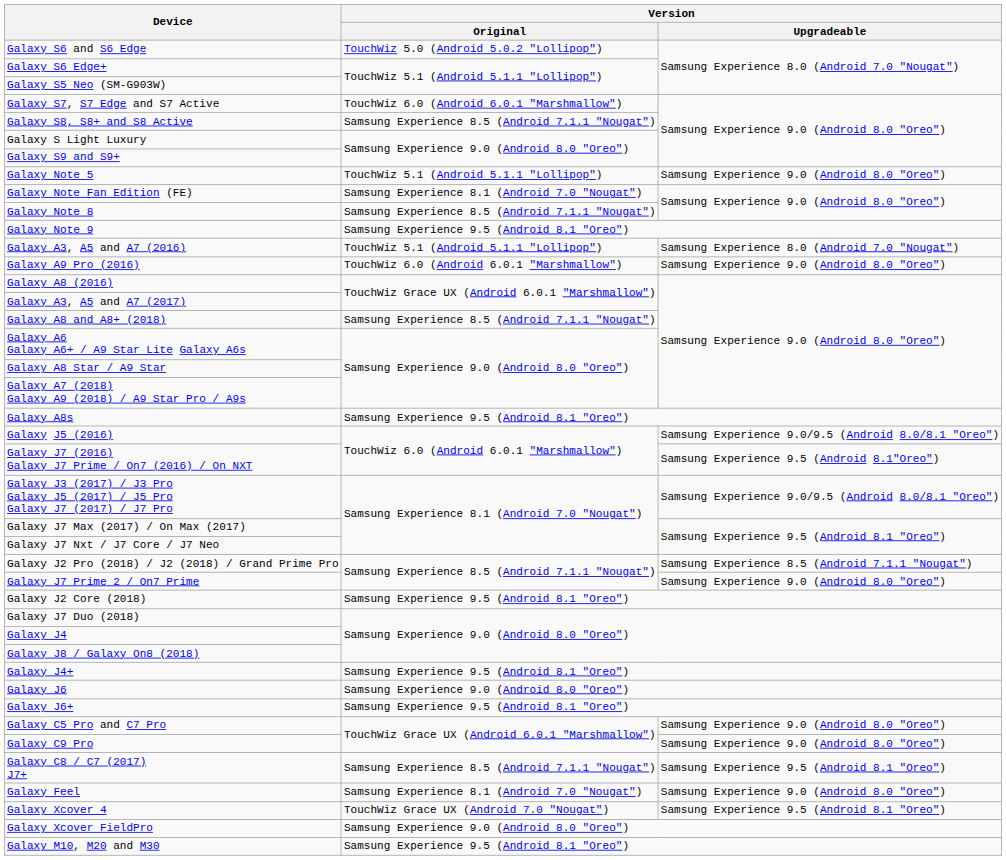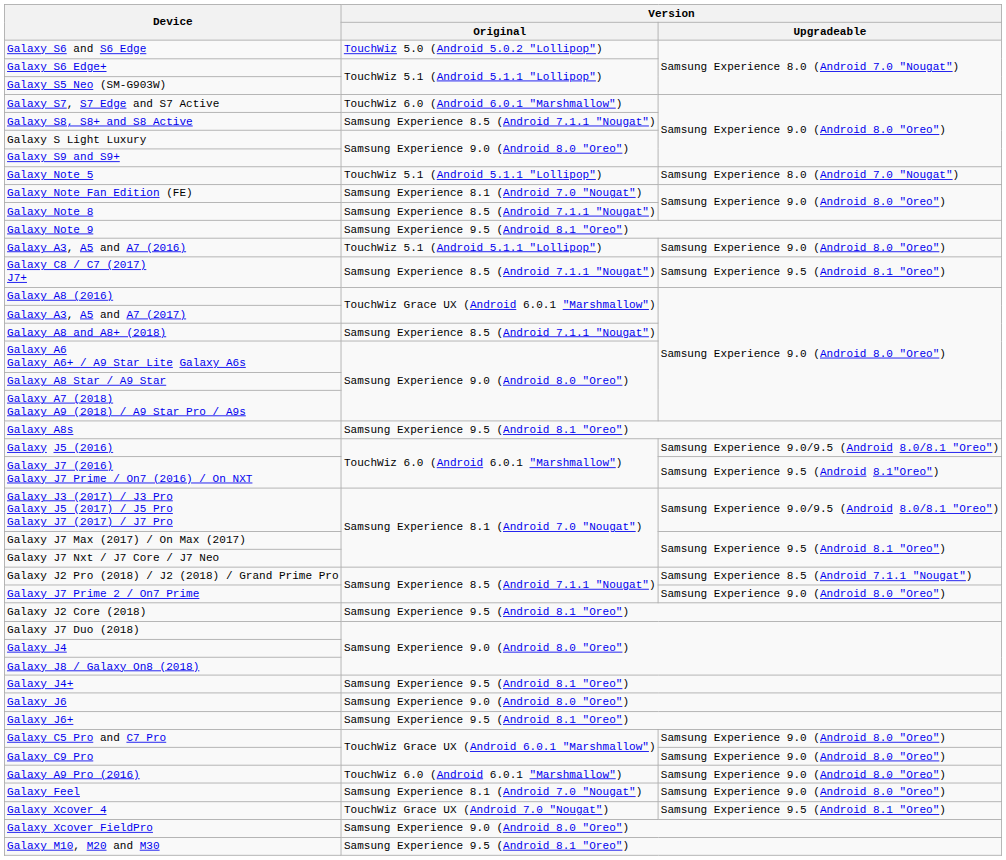(803, 176) Samsung Experience 9.0 (Android 8.0 "Oreo") -> (810, 176) Samsung Experience 8.0 (Android 7.0 "Nougat")
(810, 248) Samsung Experience 8.0 (Android 7.0 "Nougat") -> (803, 248) Samsung Experience 9.0 (Android 8.0 "Oreo")
rows swapped: (73, 266) <-> (77, 768)
